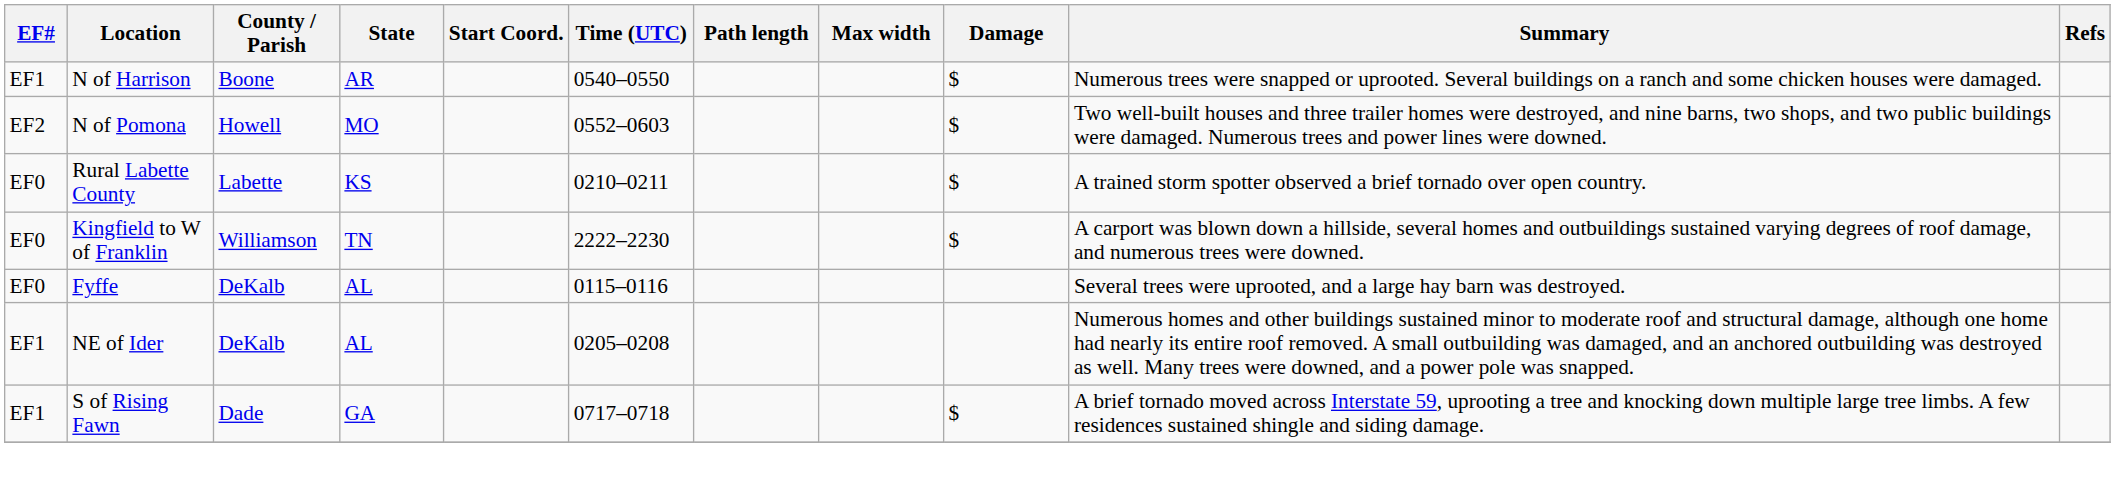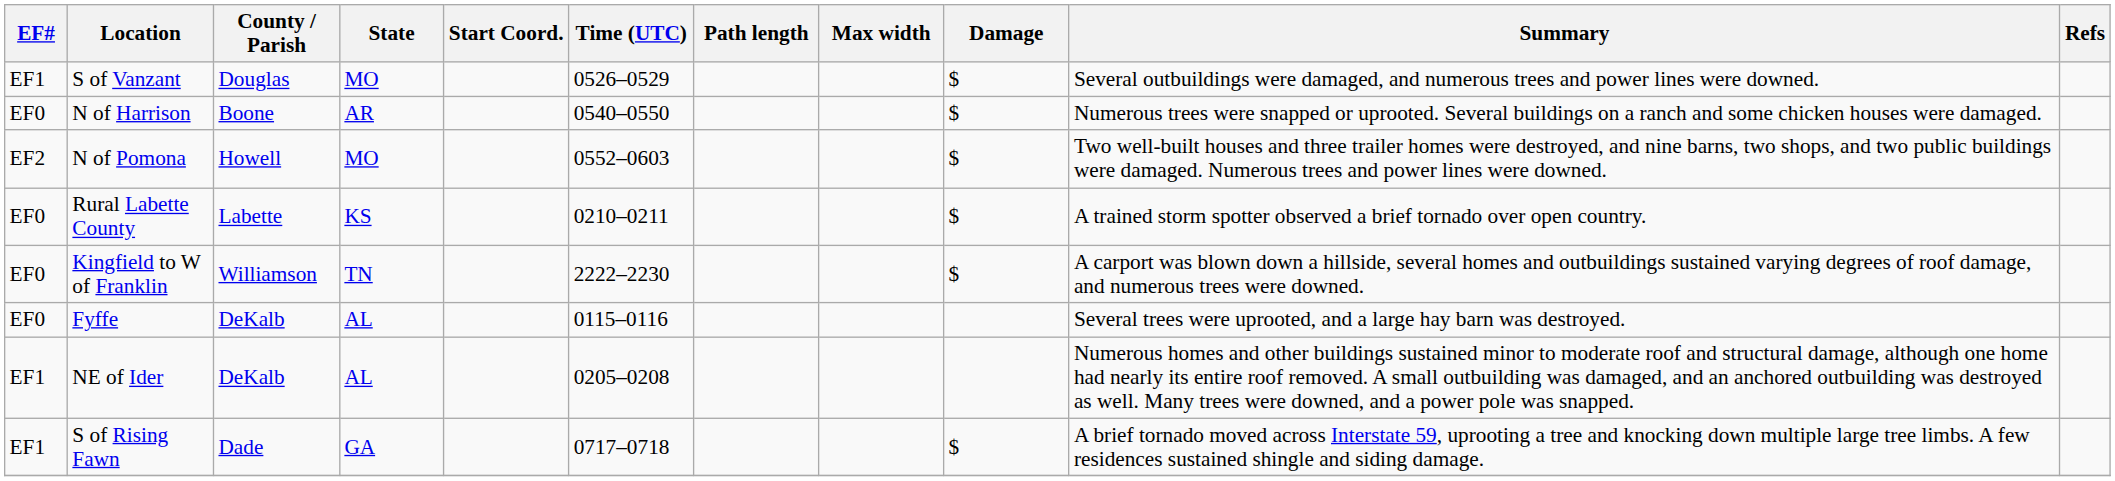+ row: (127, 79)
(27, 79) EF1 -> (27, 112) EF0
